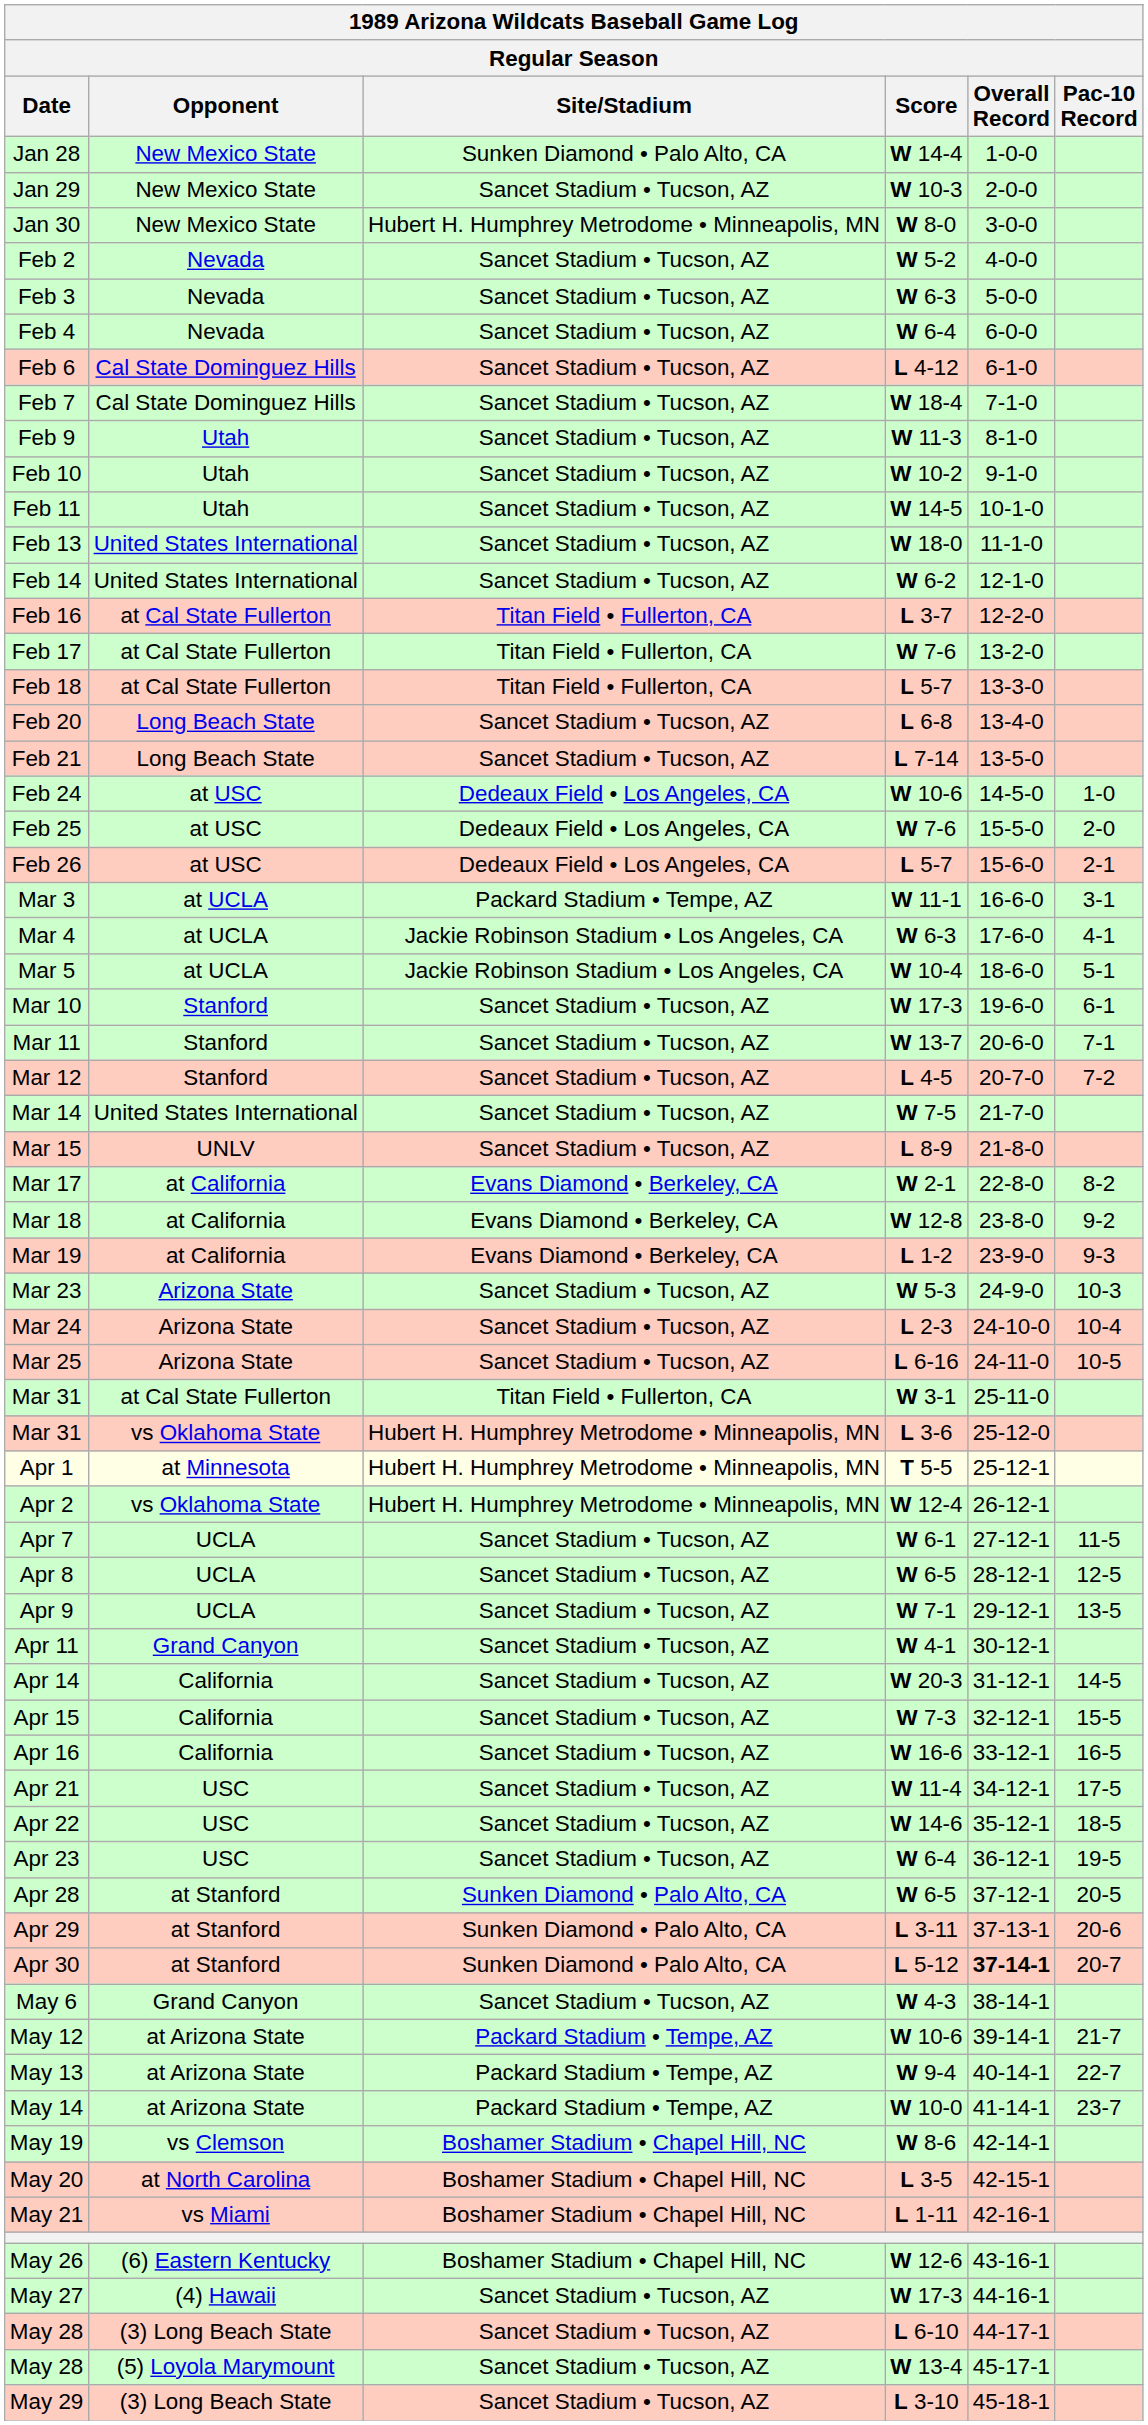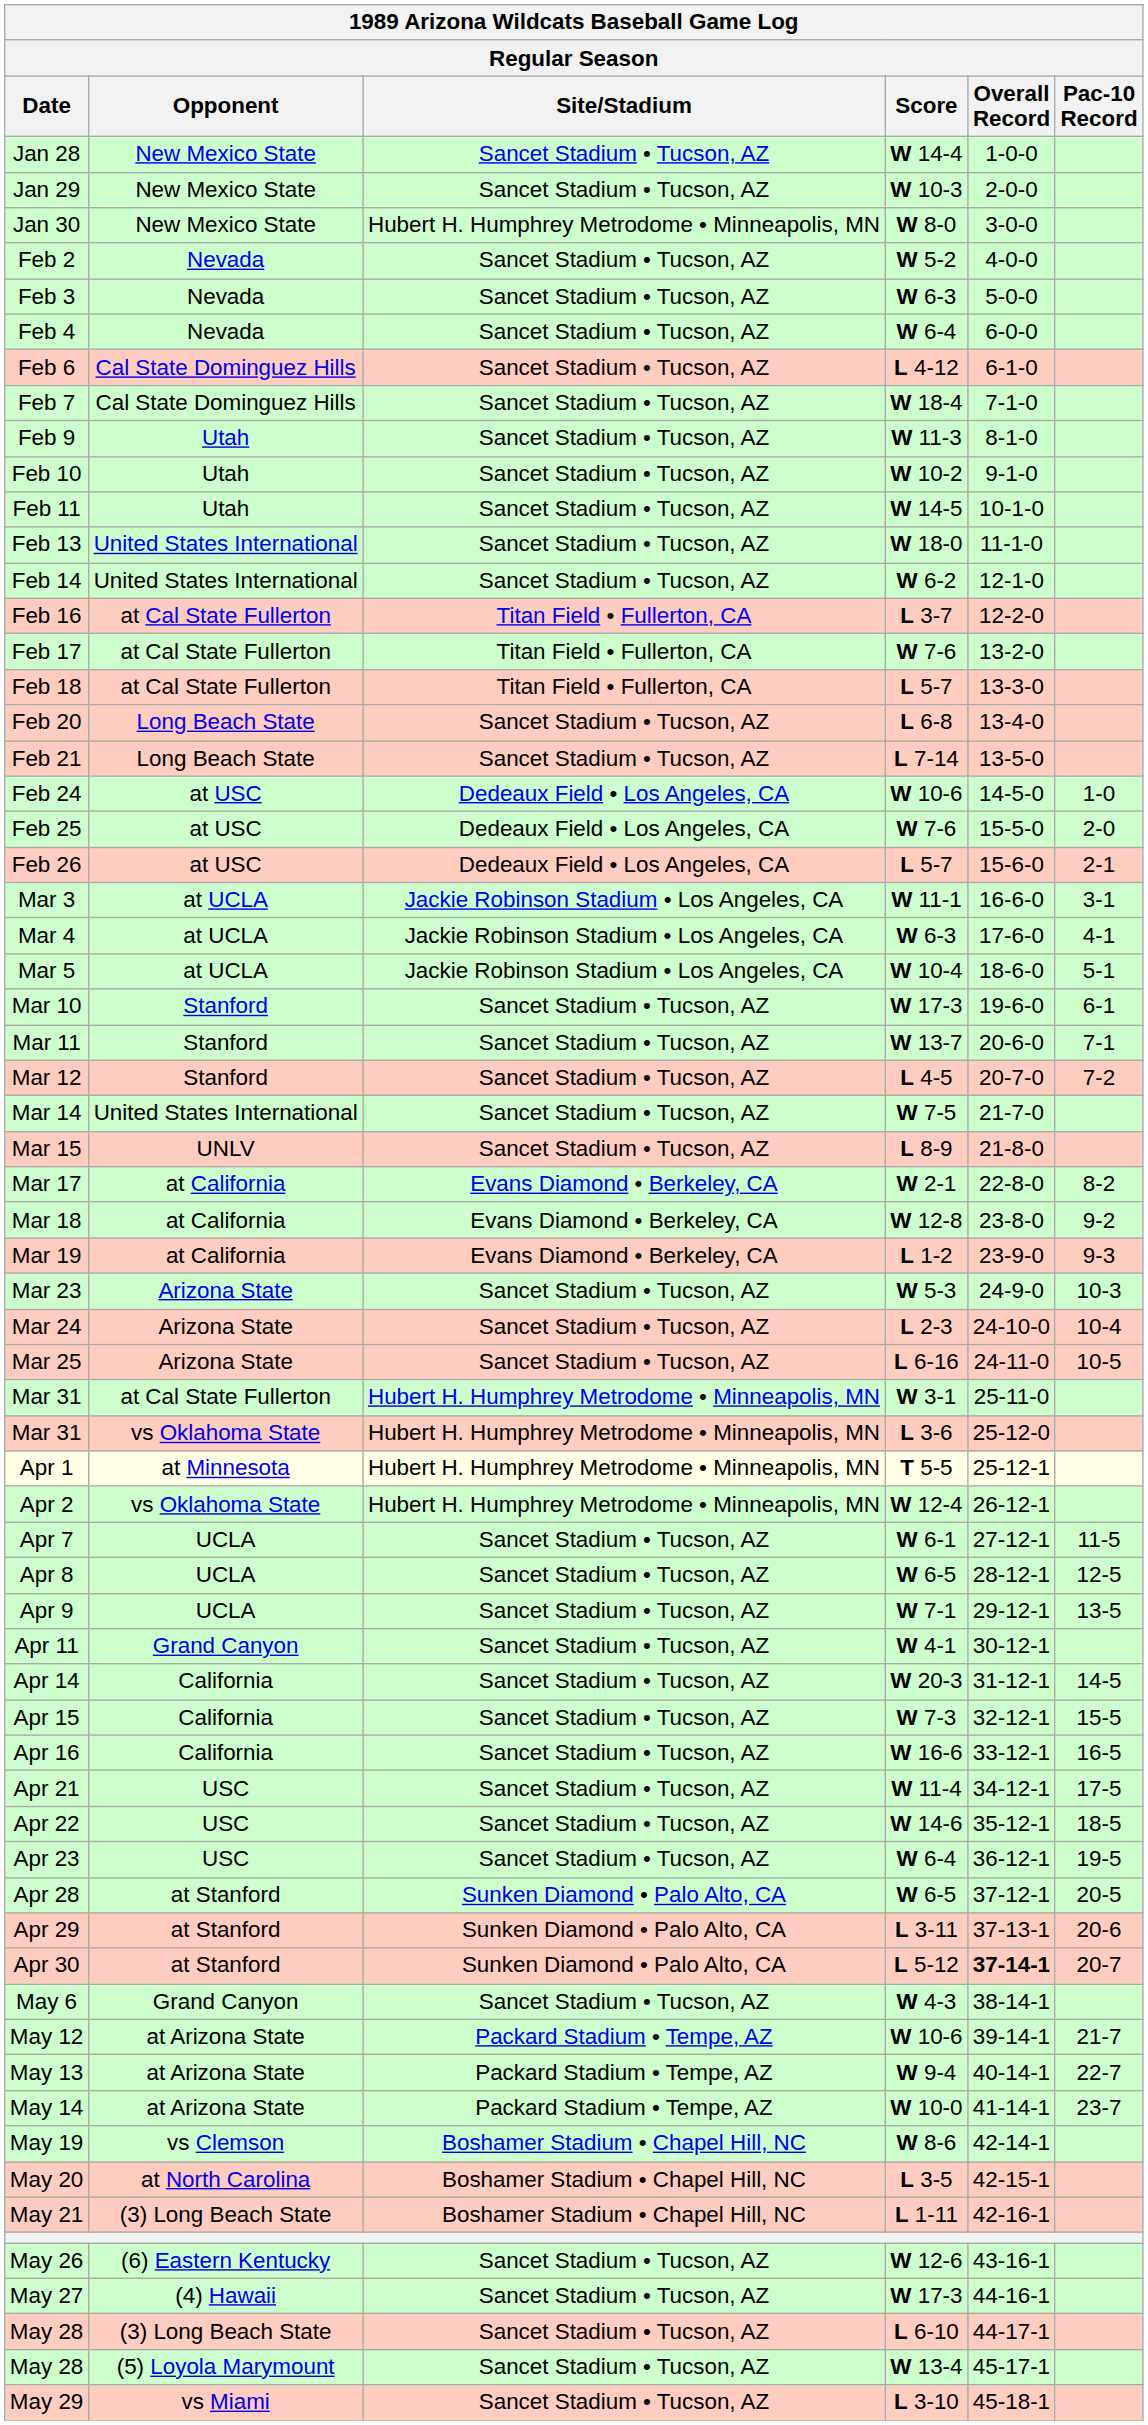(624, 154) Sunken Diamond • Palo Alto, CA -> (624, 154) Sancet Stadium • Tucson, AZ
(624, 900) Packard Stadium • Tempe, AZ -> (624, 900) Jackie Robinson Stadium • Los Angeles, CA
(624, 1397) Titan Field • Fullerton, CA -> (624, 1397) Hubert H. Humphrey Metrodome • Minneapolis, MN
(226, 2214) vs Miami -> (226, 2214) (3) Long Beach State
(624, 2260) Boshamer Stadium • Chapel Hill, NC -> (624, 2260) Sancet Stadium • Tucson, AZ
(226, 2402) (3) Long Beach State -> (226, 2402) vs Miami
